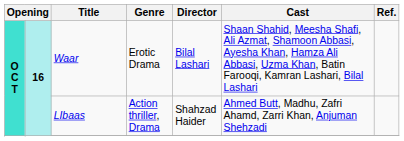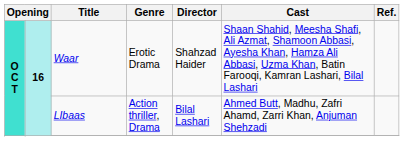(192, 58) Bilal Lashari -> (196, 58) Shahzad Haider
(196, 115) Shahzad Haider -> (192, 115) Bilal Lashari
